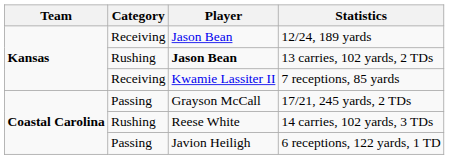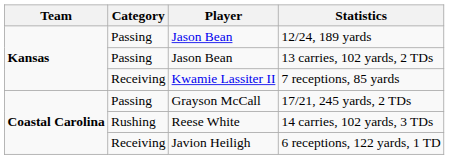(138, 36) Receiving -> (131, 36) Passing
(133, 58) Rushing -> (131, 58) Passing
(204, 58) bold -> (202, 58) normal
(131, 143) Passing -> (138, 143) Receiving
